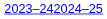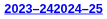(54, 8) normal -> (54, 8) bold
